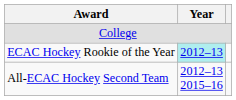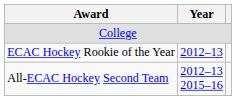(202, 52) paleturquoise background -> (202, 52) no background
